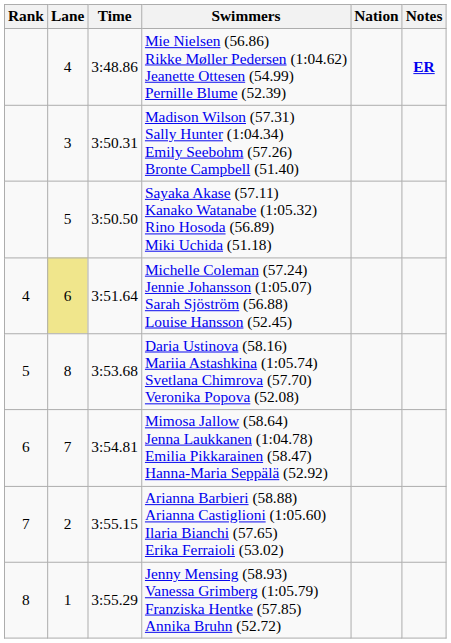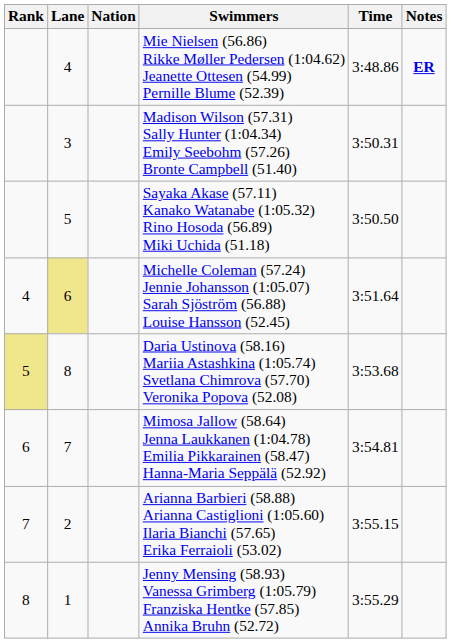columns swapped: (376, 16) <-> (115, 16)
(26, 371) no background -> (26, 371) khaki background
